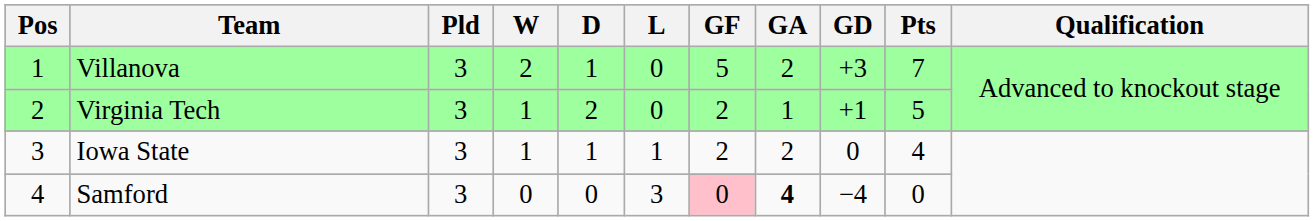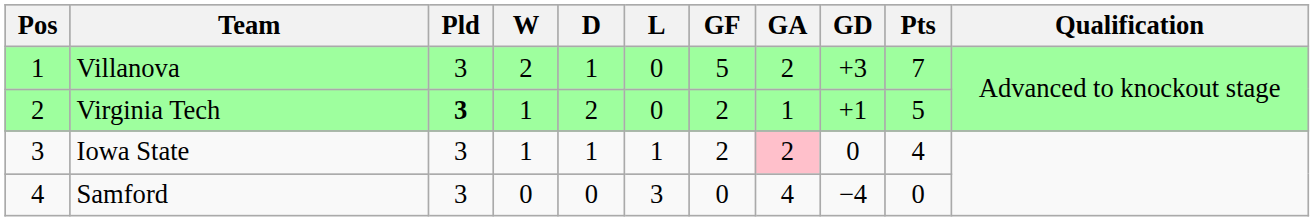(461, 109) normal -> (461, 109) bold
(787, 151) no background -> (787, 151) pink background
(722, 194) pink background -> (722, 194) no background
(787, 194) bold -> (787, 194) normal
